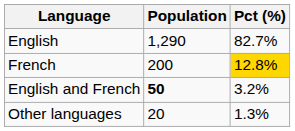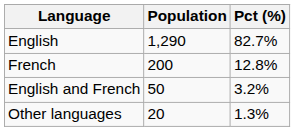(256, 65) gold background -> (256, 65) no background
(156, 89) bold -> (156, 89) normal
